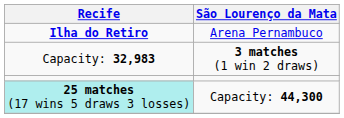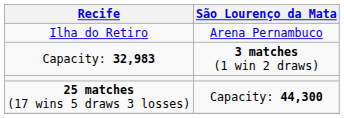(99, 33) bold -> (99, 33) normal
(99, 97) paleturquoise background -> (99, 97) no background
